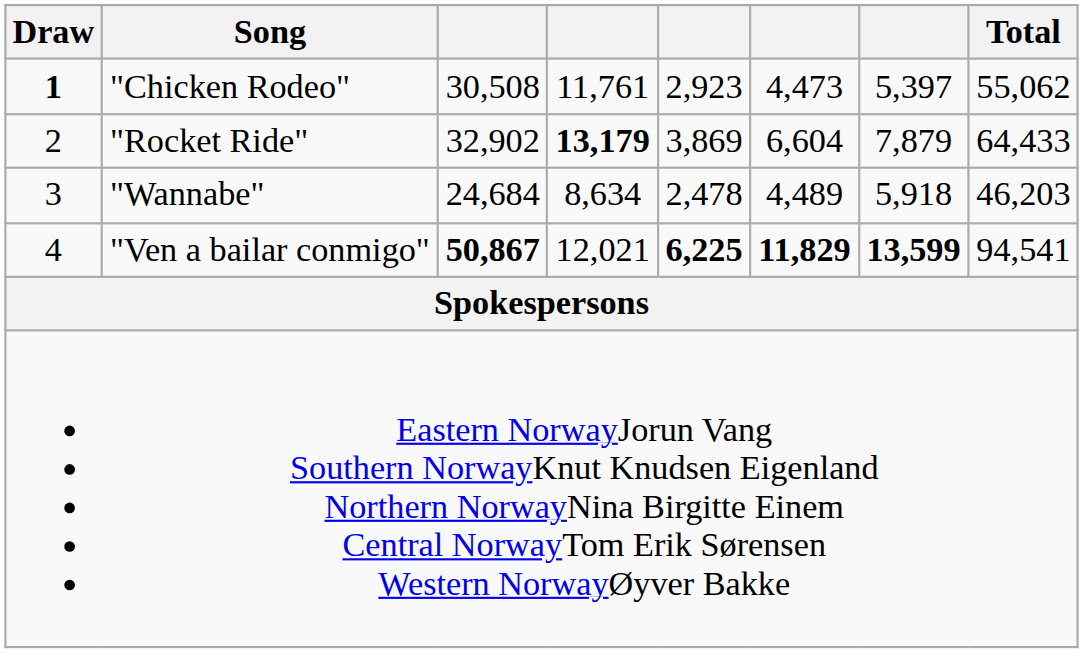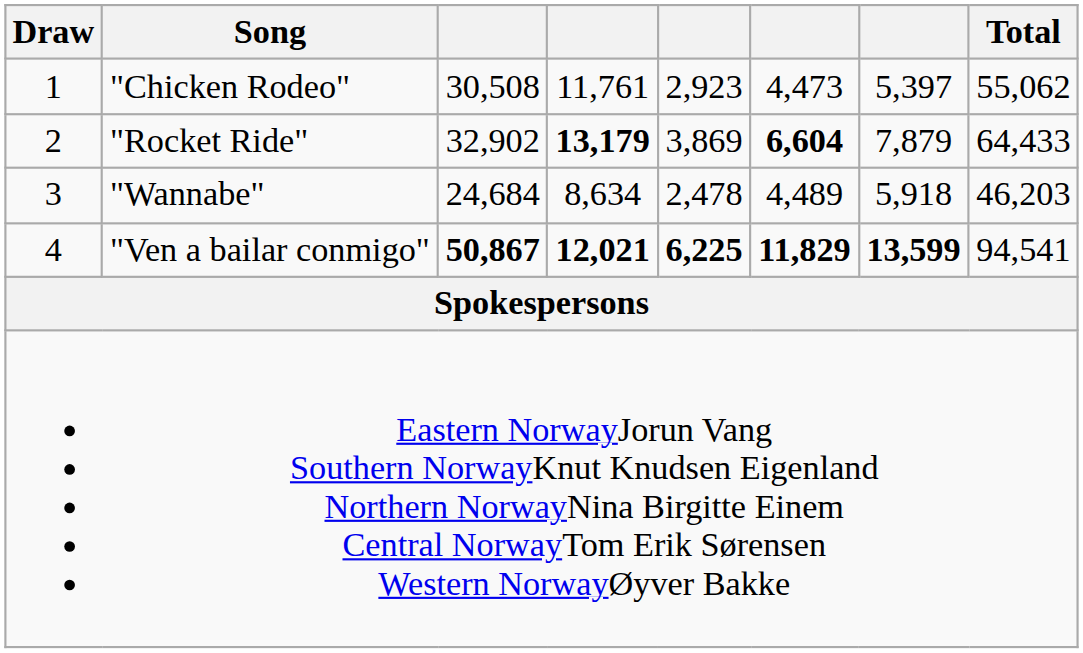(53, 85) bold -> (53, 85) normal
(804, 140) normal -> (804, 140) bold
(603, 248) normal -> (603, 248) bold
